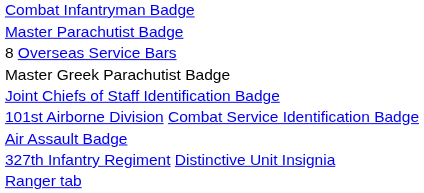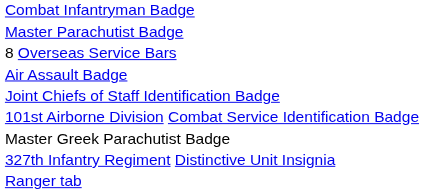(117, 74) Master Greek Parachutist Badge -> (66, 74) Air Assault Badge
(66, 138) Air Assault Badge -> (117, 138) Master Greek Parachutist Badge
